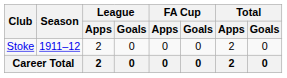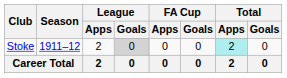(132, 47) no background -> (132, 47) lightgrey background
(231, 47) no background -> (231, 47) paleturquoise background
